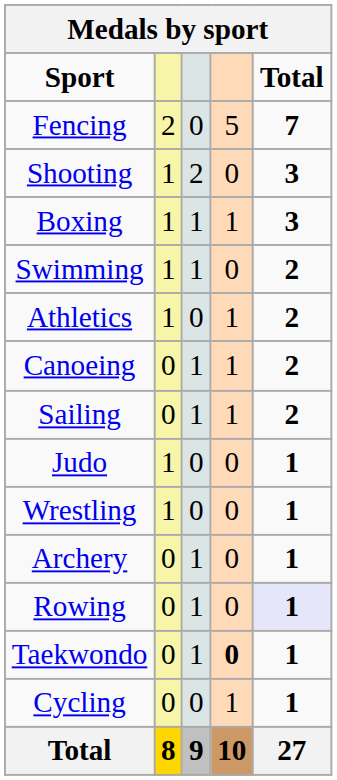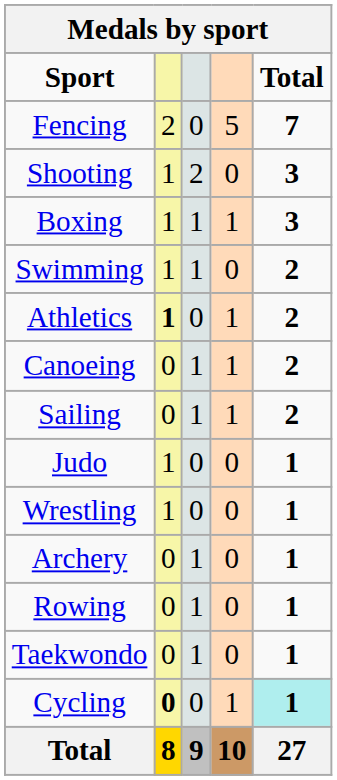(168, 317) normal -> (168, 317) bold
(292, 606) lavender background -> (292, 606) no background
(232, 654) bold -> (232, 654) normal
(168, 702) normal -> (168, 702) bold
(292, 702) no background -> (292, 702) paleturquoise background
